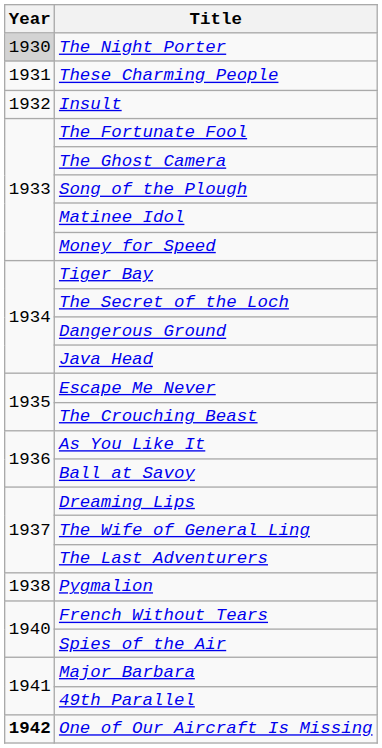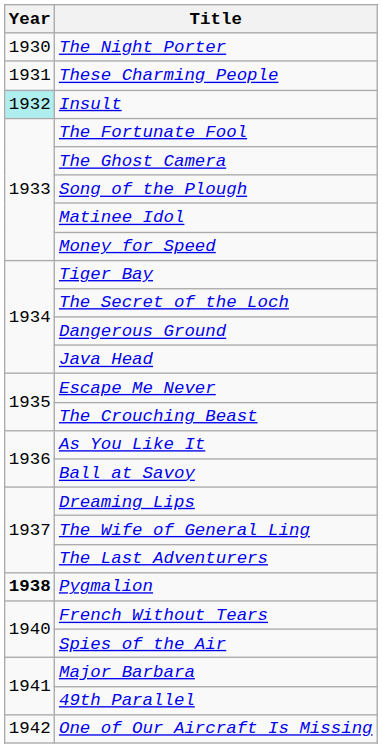(30, 47) lightgrey background -> (30, 47) no background
(30, 104) no background -> (30, 104) paleturquoise background
(30, 587) normal -> (30, 587) bold
(30, 729) bold -> (30, 729) normal
